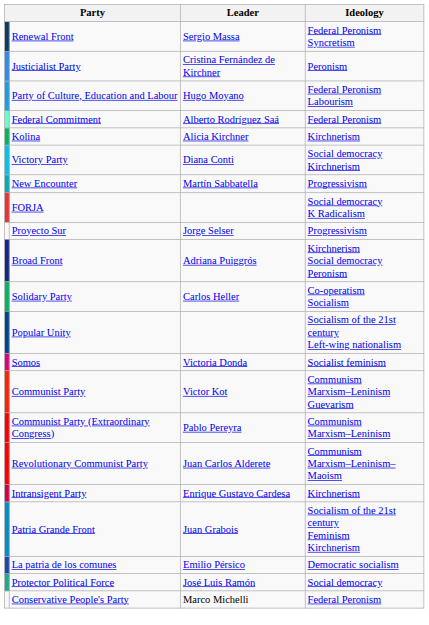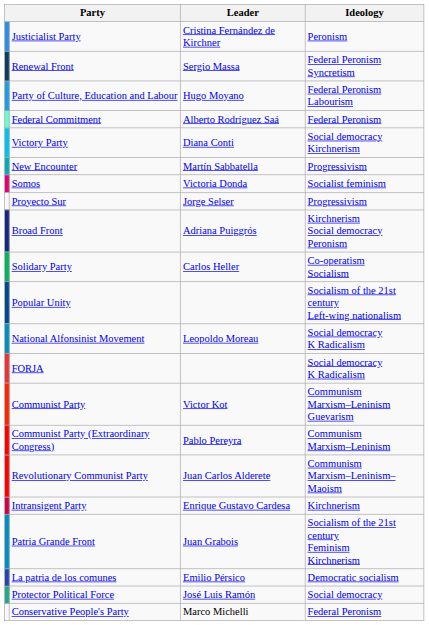rows swapped: (46, 66) <-> (43, 36)
- row: (26, 137)
rows swapped: (26, 362) <-> (28, 207)
+ row: (78, 338)
